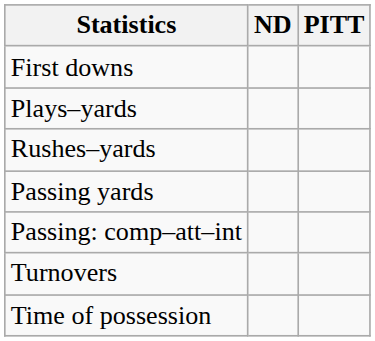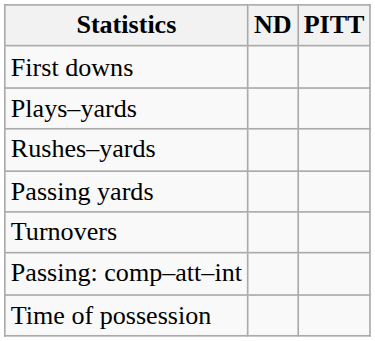rows swapped: (126, 232) <-> (64, 273)
